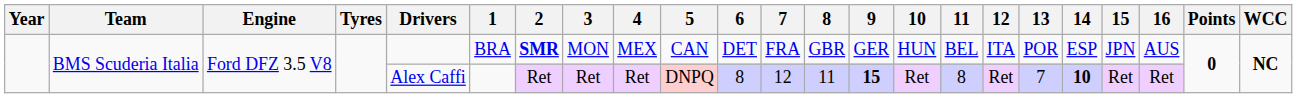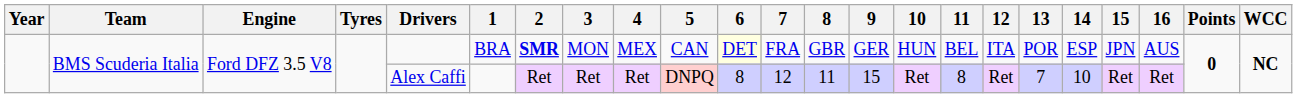(740, 49) no background -> (740, 49) lightyellow background
(871, 78) bold -> (871, 78) normal
(1082, 78) bold -> (1082, 78) normal
